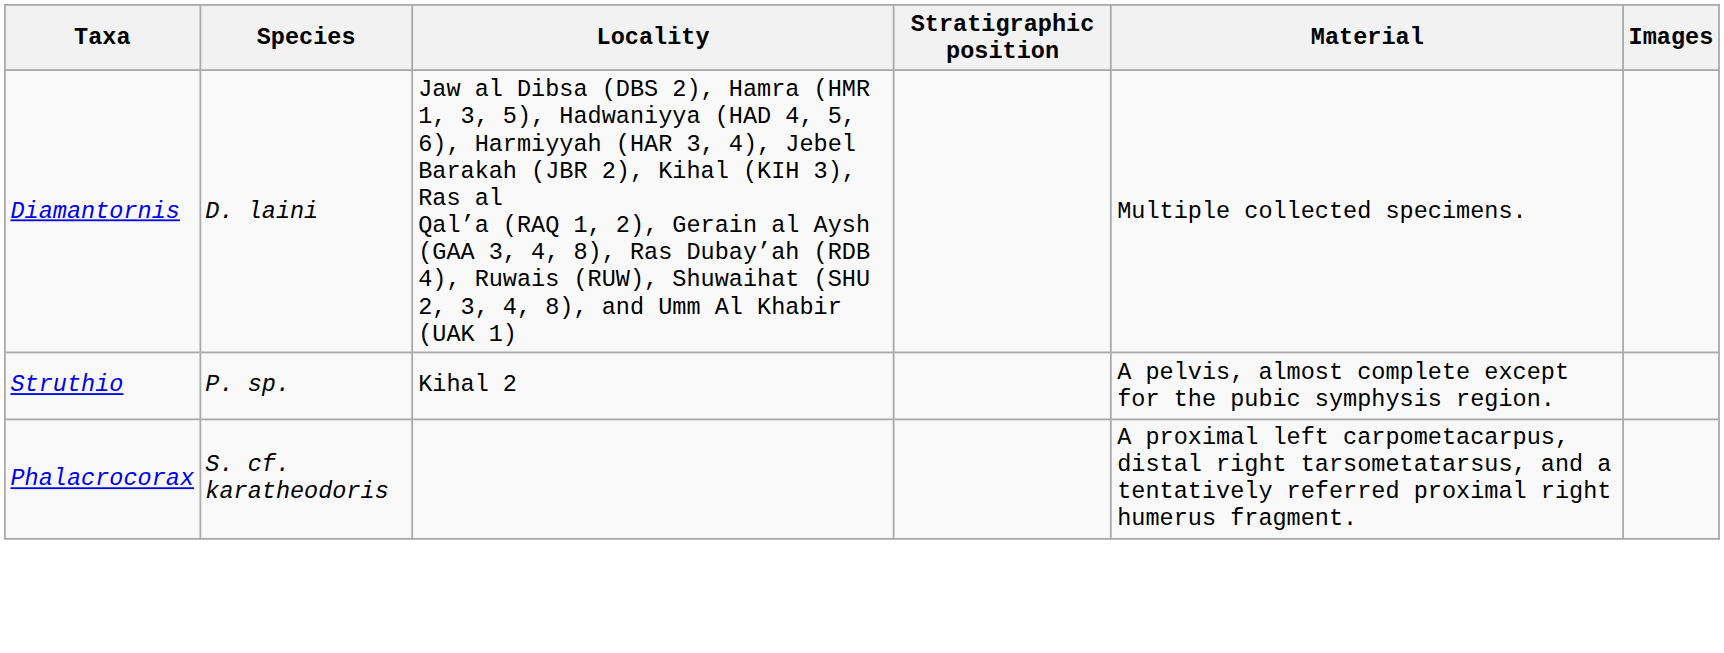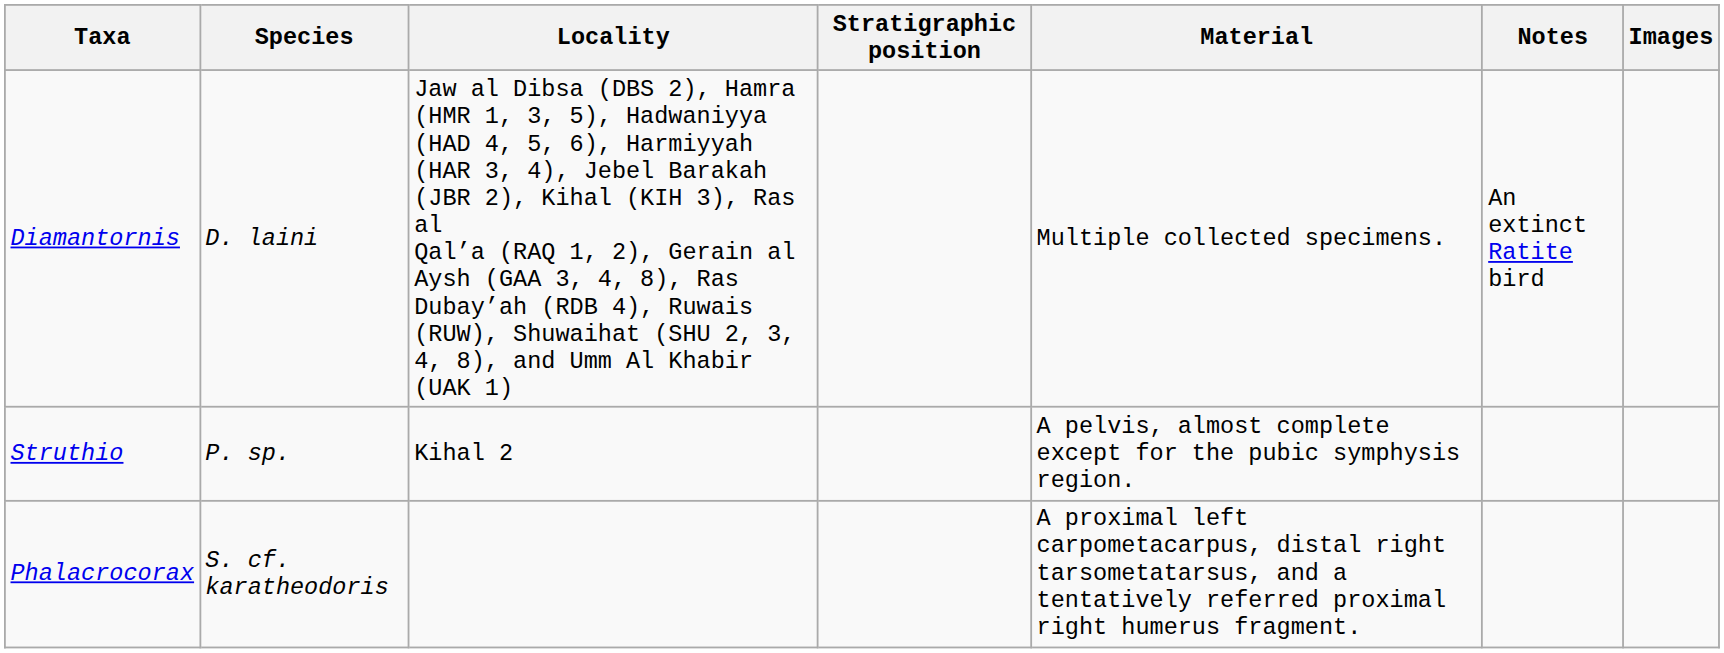+ column: (1553, 38)
